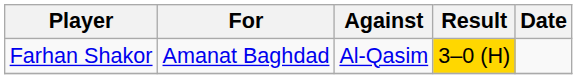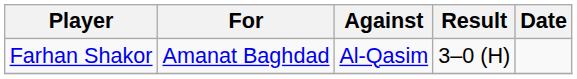(474, 55) gold background -> (474, 55) no background
